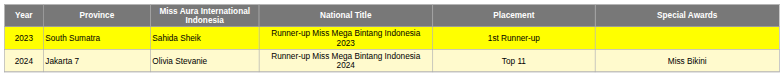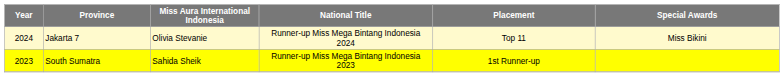rows swapped: (73, 38) <-> (62, 61)
